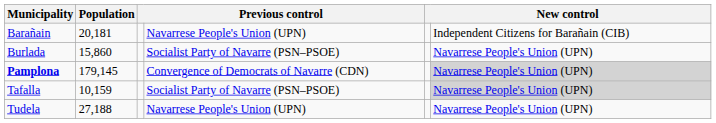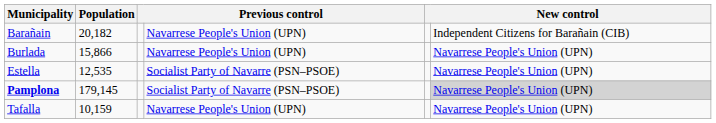(95, 33) 20,181 -> (95, 33) 20,182
(95, 52) 15,860 -> (95, 52) 15,866
(243, 52) Socialist Party of Navarre (PSN–PSOE) -> (226, 52) Navarrese People's Union (UPN)
+ row: (23, 71)
(258, 71) Convergence of Democrats of Navarre (CDN) -> (243, 90) Socialist Party of Navarre (PSN–PSOE)
(243, 90) Socialist Party of Navarre (PSN–PSOE) -> (226, 109) Navarrese People's Union (UPN)
(513, 90) lightgrey background -> (513, 109) no background
- row: (24, 109)
